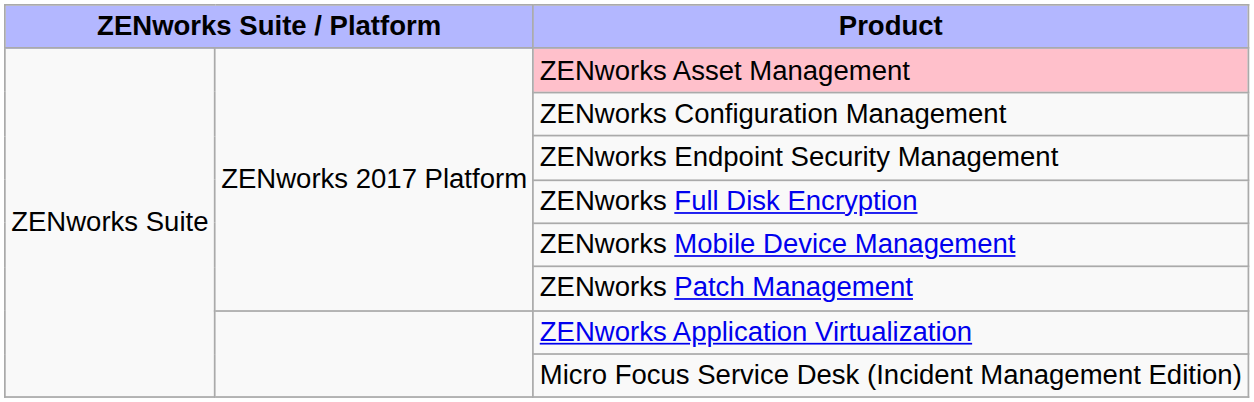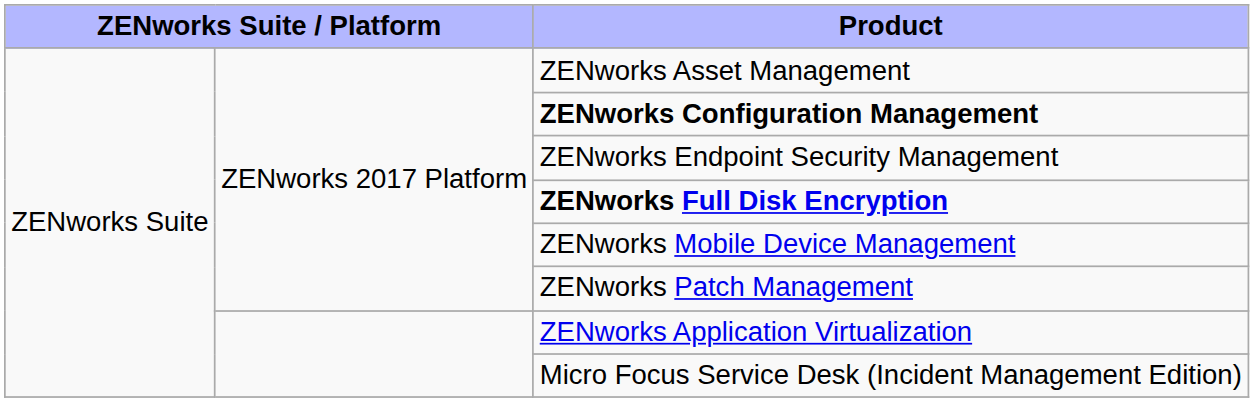(725, 69) pink background -> (725, 69) no background
(773, 113) normal -> (789, 113) bold
(729, 200) normal -> (744, 200) bold
